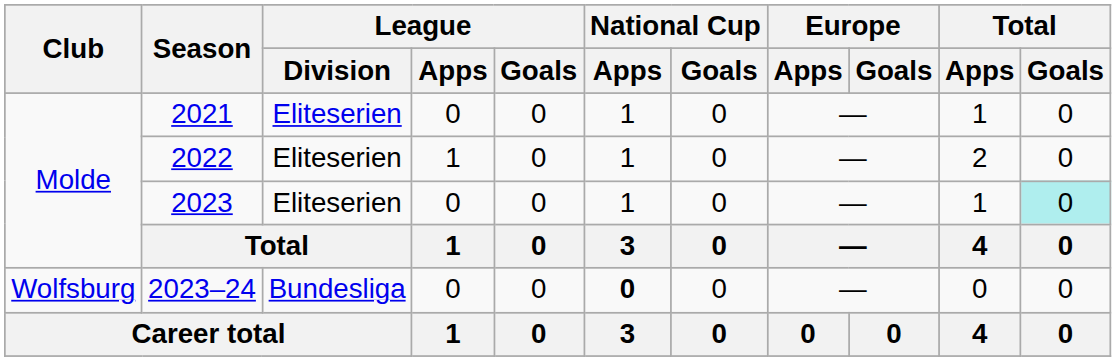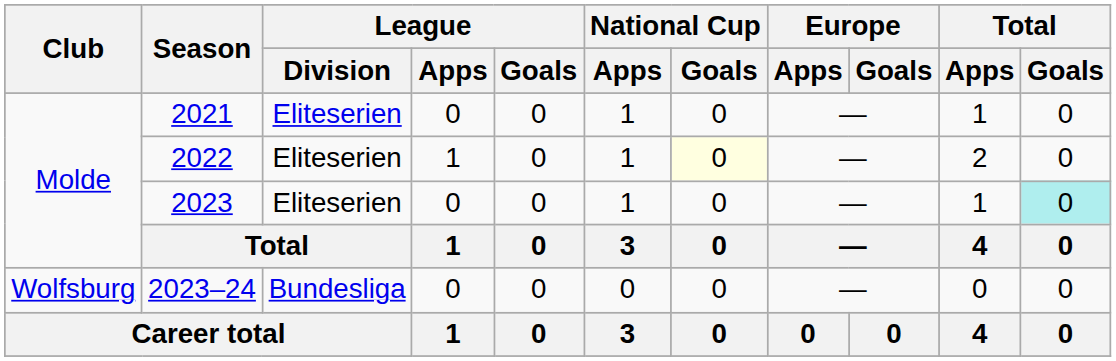(719, 158) no background -> (719, 158) lightyellow background
(627, 289) bold -> (627, 289) normal
